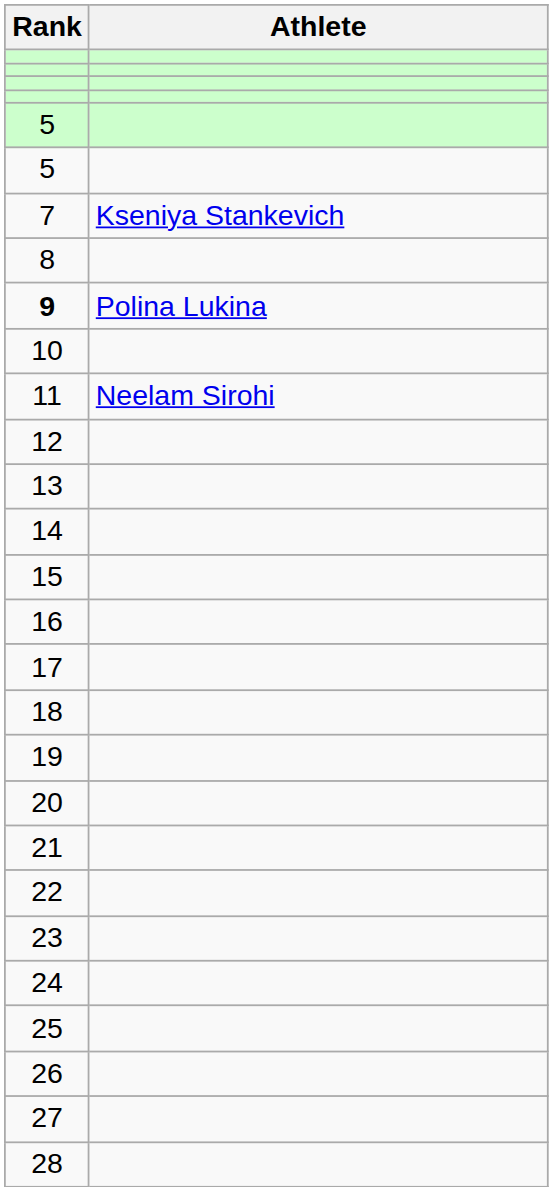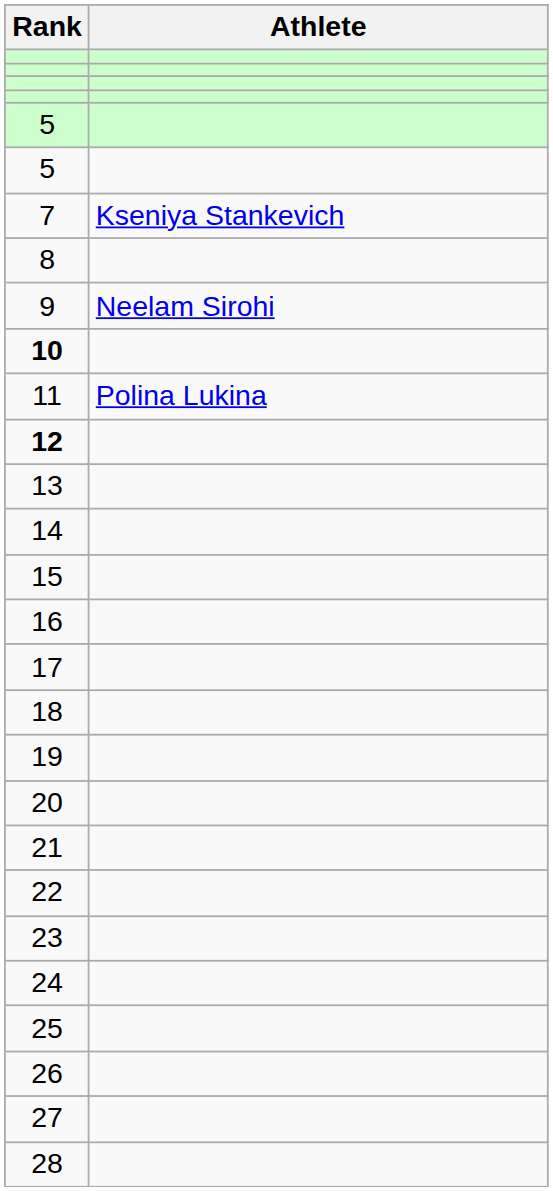(47, 305) bold -> (47, 305) normal
(181, 305) Polina Lukina -> (185, 305) Neelam Sirohi
(47, 350) normal -> (47, 350) bold
(185, 395) Neelam Sirohi -> (181, 395) Polina Lukina
(47, 440) normal -> (47, 440) bold
